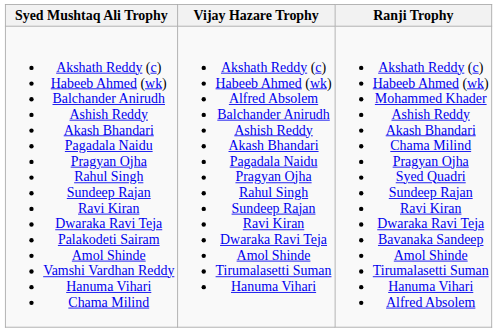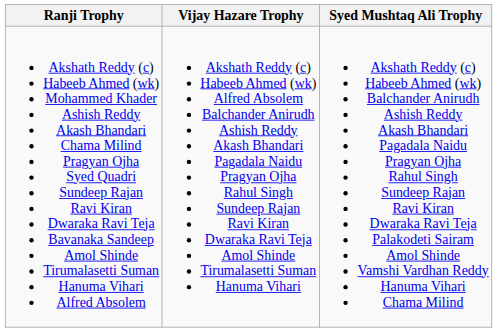columns swapped: (413, 15) <-> (91, 15)
